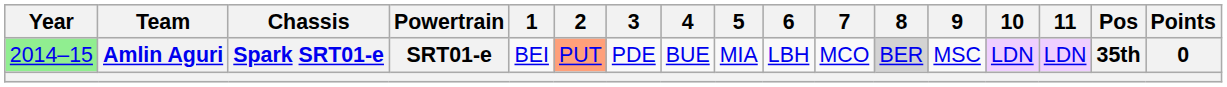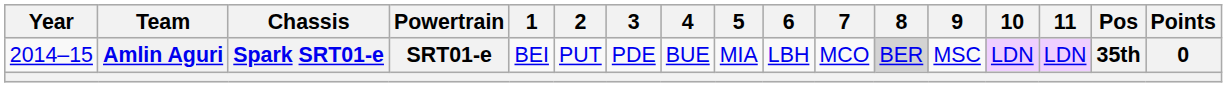(51, 55) lightgreen background -> (51, 55) no background
(580, 55) lightsalmon background -> (580, 55) no background
